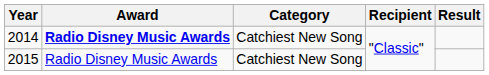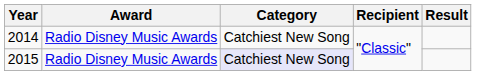(137, 37) bold -> (131, 37) normal
(299, 59) no background -> (287, 59) lavender background
